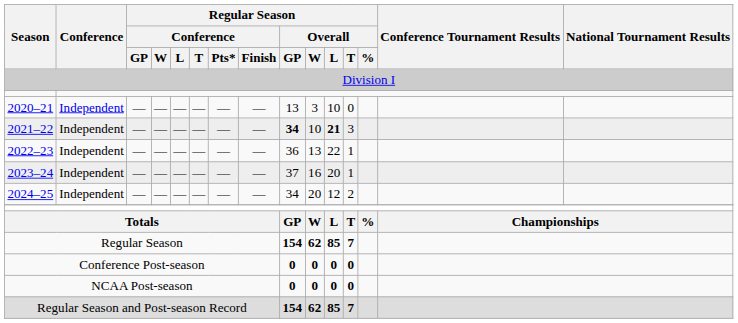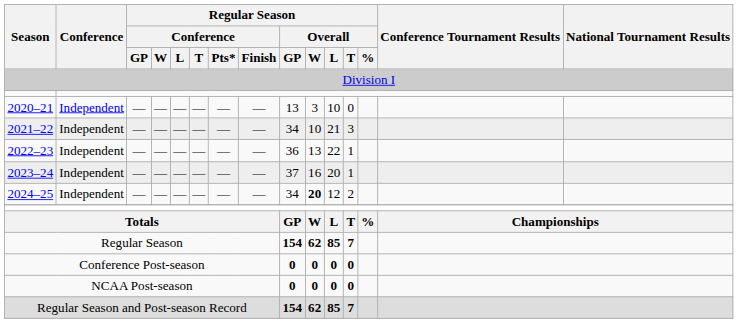(292, 129) bold -> (292, 129) normal
(334, 129) bold -> (334, 129) normal
(315, 193) normal -> (315, 193) bold
